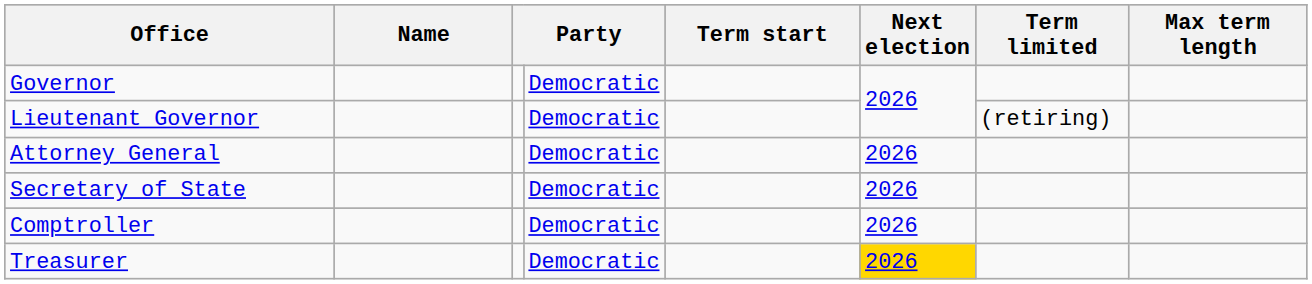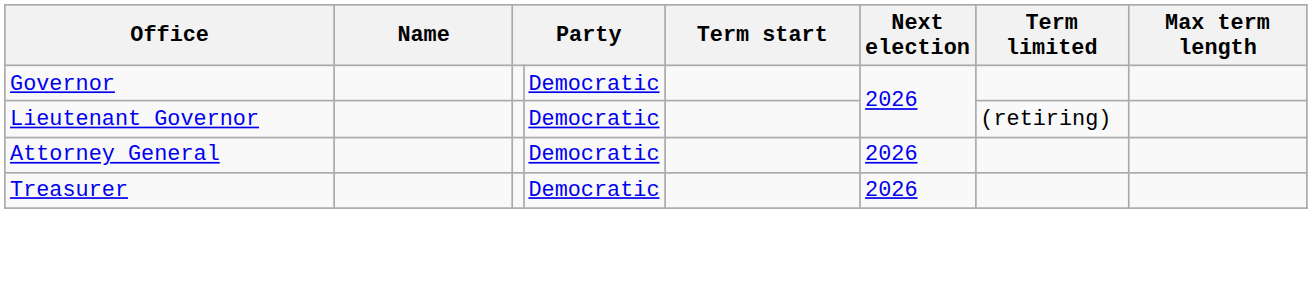- row: (128, 190)
- row: (82, 226)
(891, 261) gold background -> (891, 190) no background
